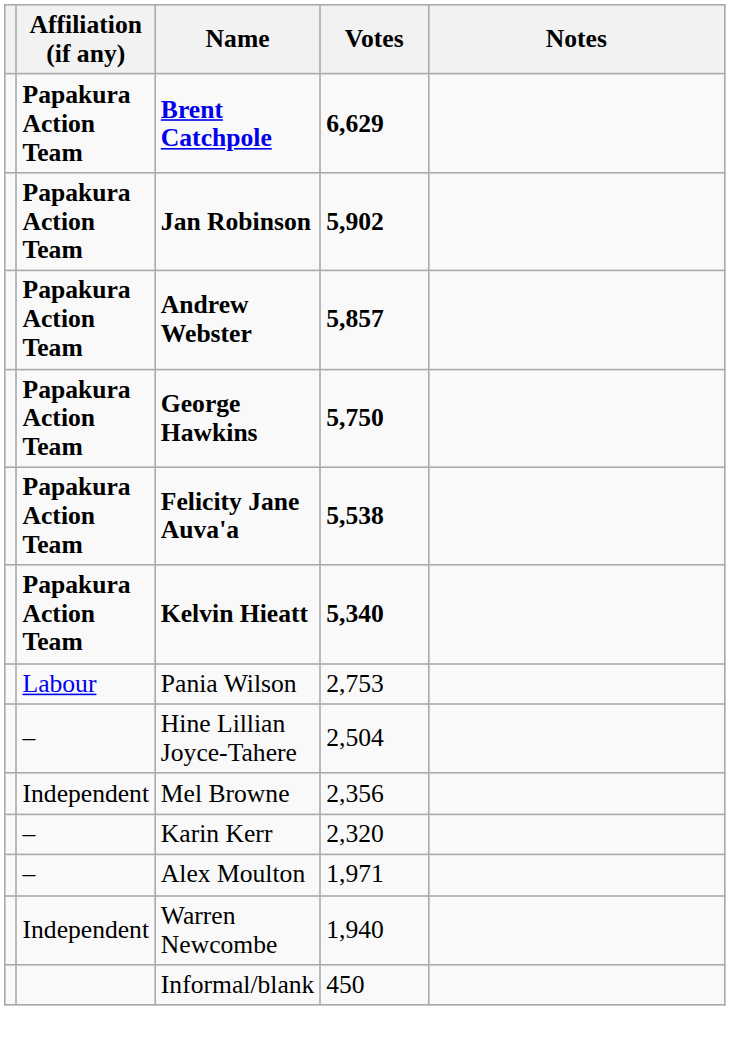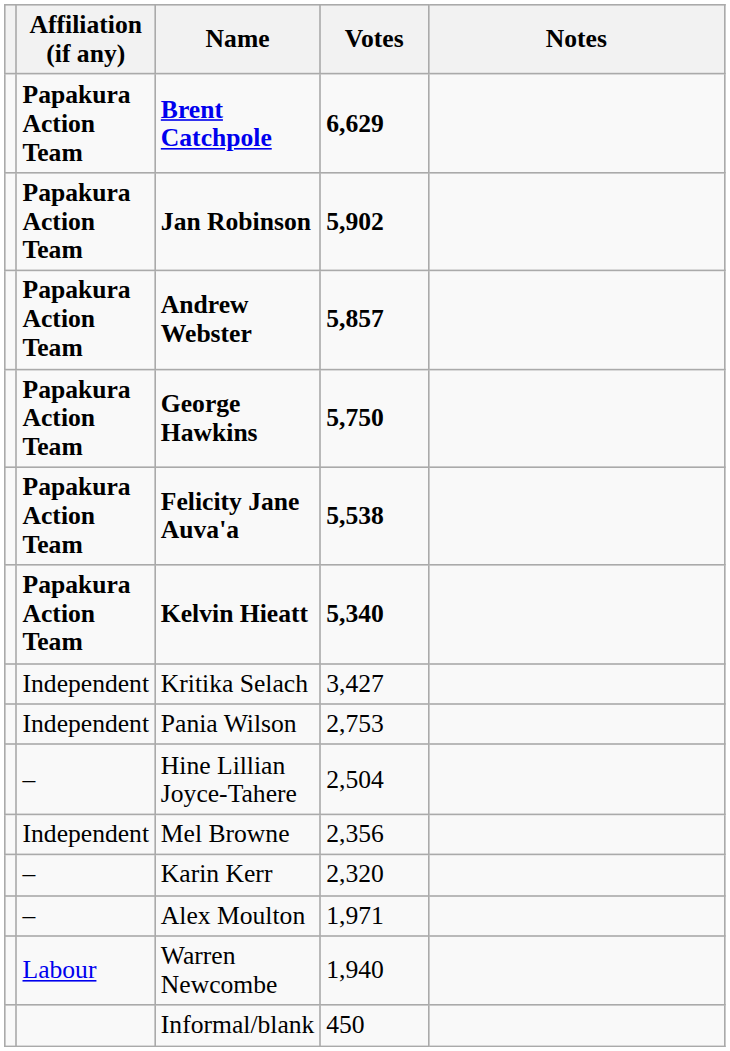+ row: (234, 683)
(59, 683) Labour -> (86, 724) Independent
(86, 929) Independent -> (59, 970) Labour
